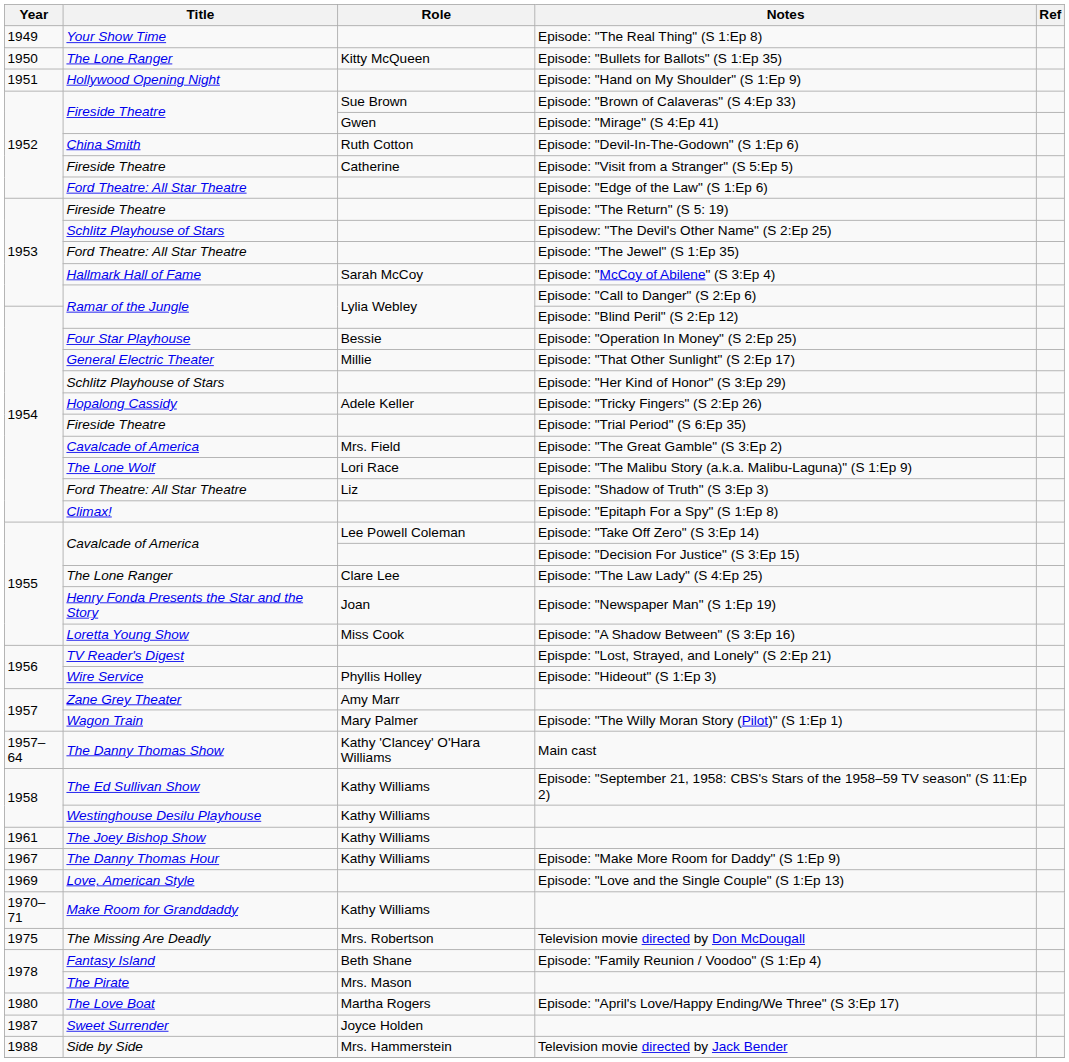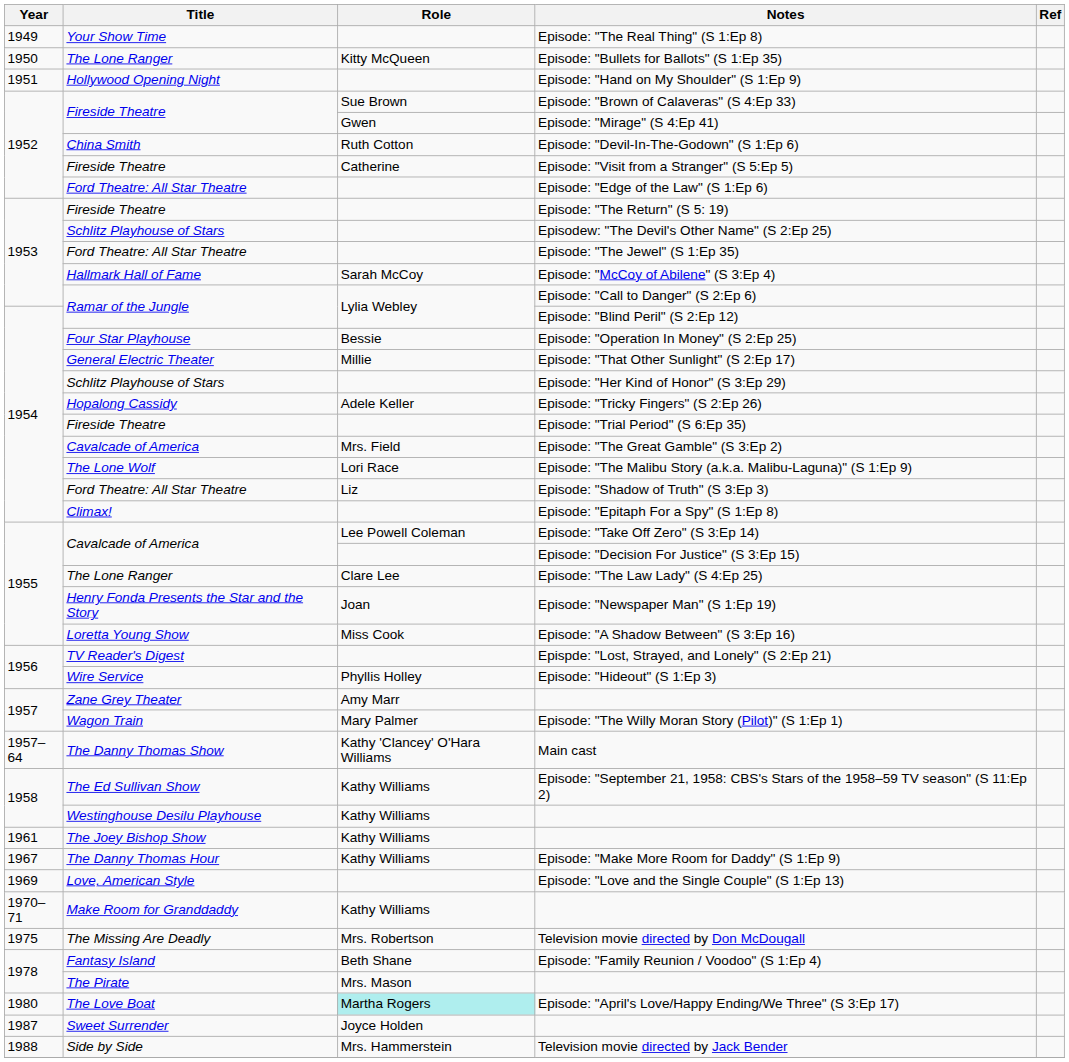(386, 1003) no background -> (386, 1003) paleturquoise background
